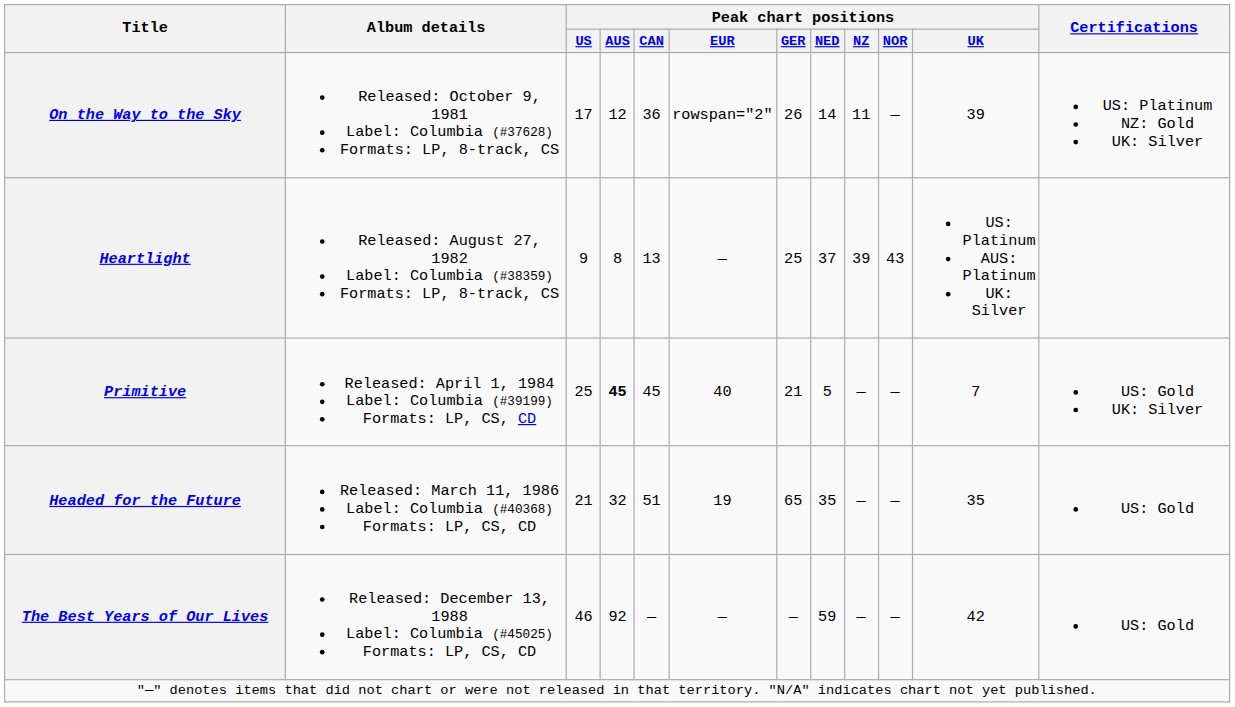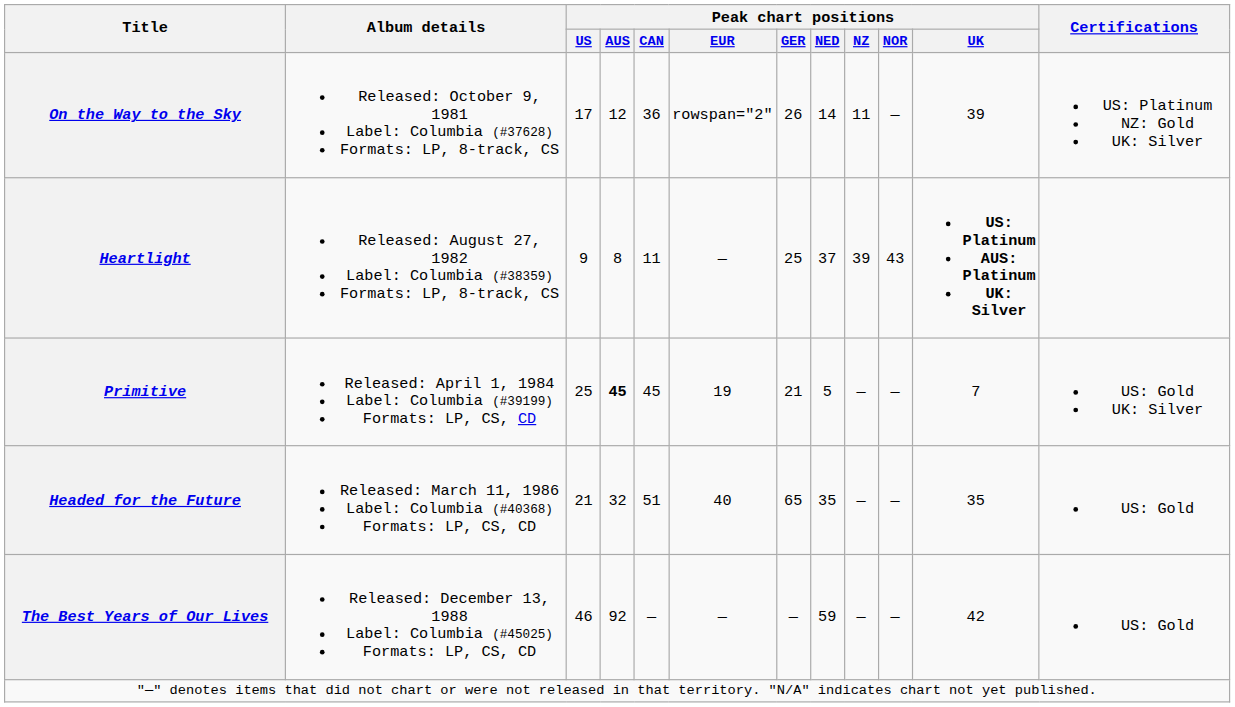(652, 258) 13 -> (652, 258) 11
(976, 267) normal -> (976, 267) bold
(722, 392) 40 -> (722, 392) 19
(722, 500) 19 -> (722, 500) 40
